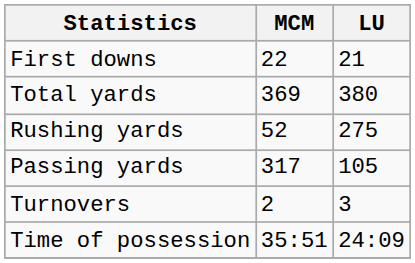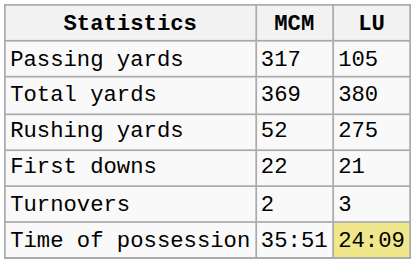rows swapped: (84, 59) <-> (97, 168)
(372, 240) no background -> (372, 240) khaki background
